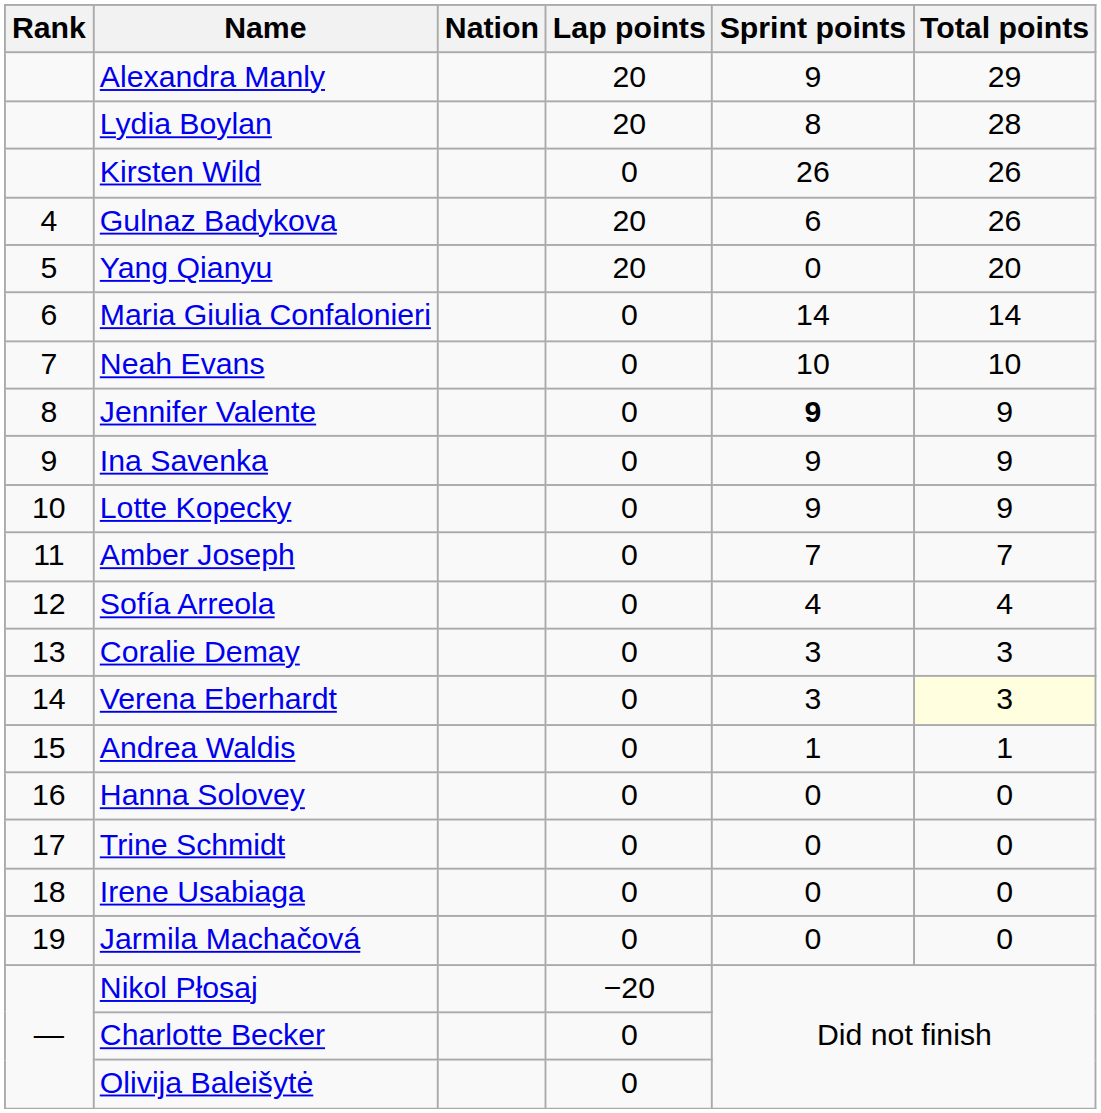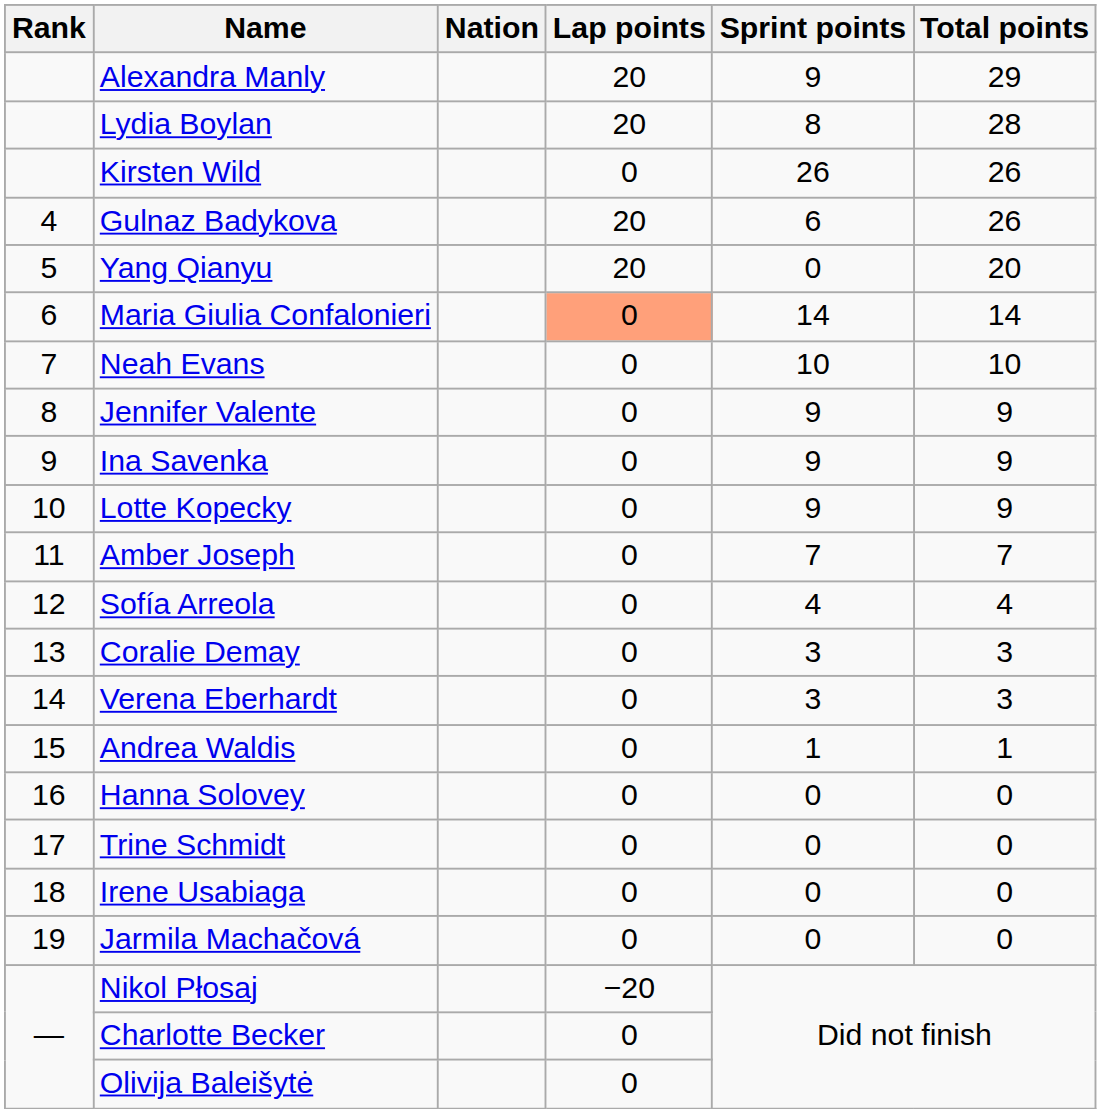(629, 316) no background -> (629, 316) lightsalmon background
(813, 412) bold -> (813, 412) normal
(1005, 699) lightyellow background -> (1005, 699) no background
